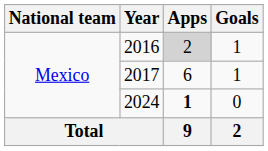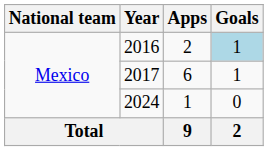(187, 46) lightgrey background -> (187, 46) no background
(237, 46) no background -> (237, 46) lightblue background
(187, 103) bold -> (187, 103) normal
